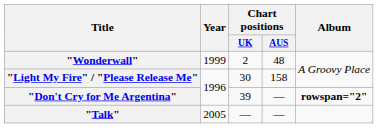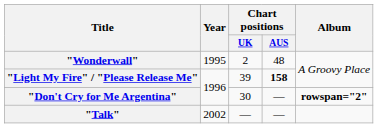(215, 60) 1999 -> (215, 60) 1995
(245, 78) 30 -> (245, 78) 39
(279, 78) normal -> (279, 78) bold
(245, 96) 39 -> (245, 96) 30
(215, 114) 2005 -> (215, 114) 2002
